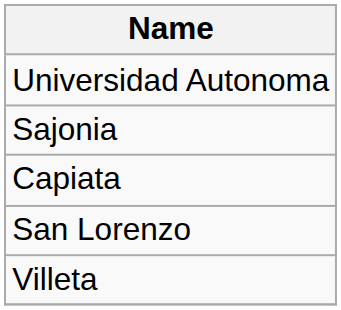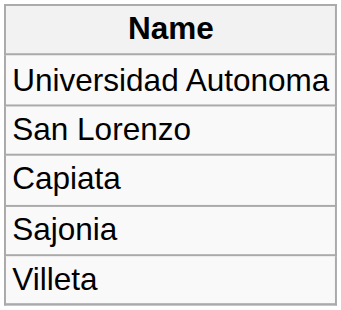(65, 129) Sajonia -> (102, 129) San Lorenzo
(102, 229) San Lorenzo -> (65, 229) Sajonia
